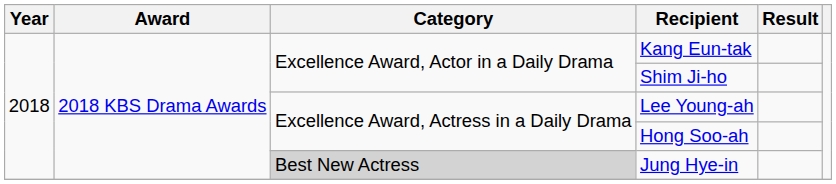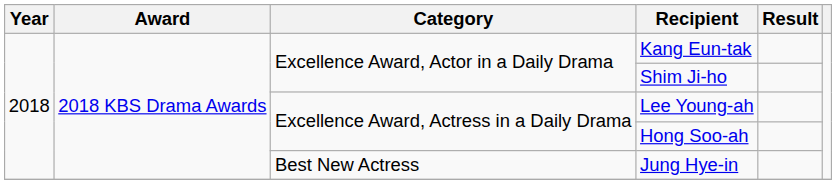(347, 164) lightgrey background -> (347, 164) no background
